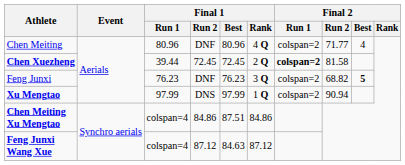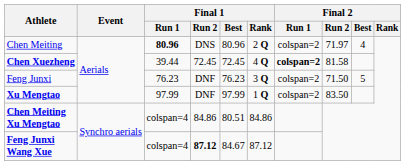(167, 45) normal -> (167, 45) bold
(205, 45) DNF -> (205, 45) DNS
(261, 45) 4 Q -> (261, 45) 2 Q
(337, 45) 71.77 -> (337, 45) 71.97
(261, 62) 2 Q -> (261, 62) 4 Q
(337, 78) 68.82 -> (337, 78) 71.50
(363, 78) bold -> (363, 78) normal
(205, 95) DNS -> (205, 95) DNF
(337, 95) 90.94 -> (337, 95) 83.50
(233, 118) 87.51 -> (233, 118) 80.51
(205, 146) normal -> (205, 146) bold
(233, 146) 84.63 -> (233, 146) 84.67
